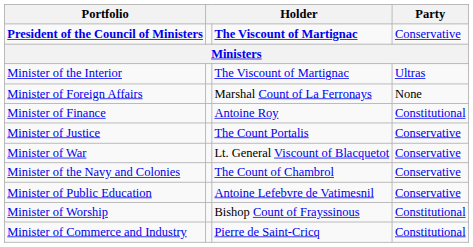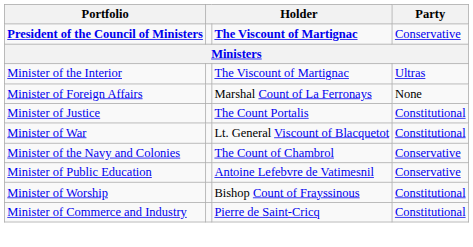- row: (56, 113)
(428, 133) Conservative -> (430, 113) Constitutional
(428, 152) Conservative -> (430, 133) Constitutional
